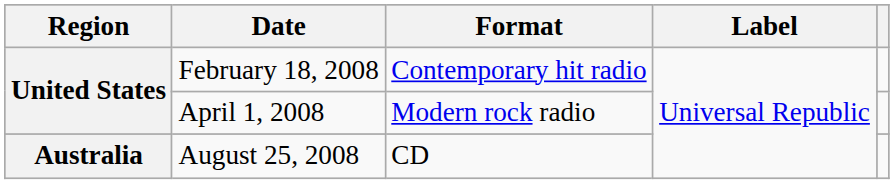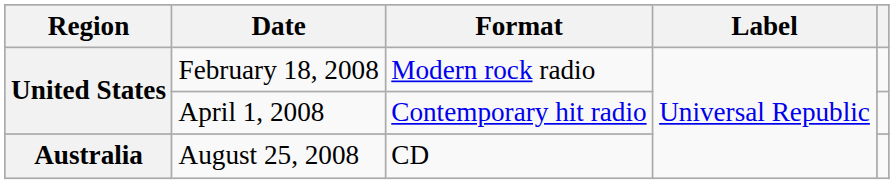(519, 69) Contemporary hit radio -> (493, 69) Modern rock radio
(493, 112) Modern rock radio -> (519, 112) Contemporary hit radio
